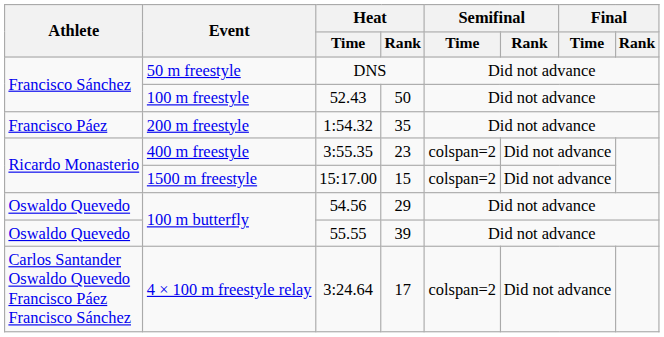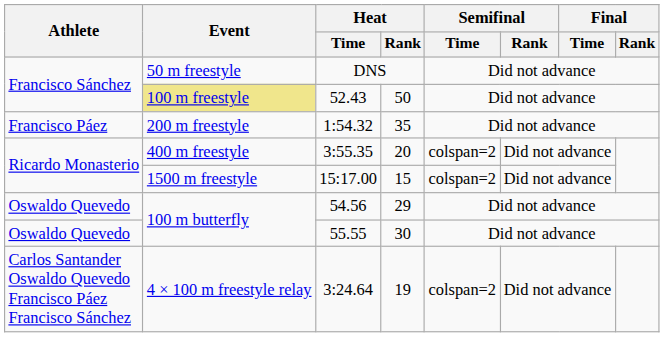(198, 98) no background -> (198, 98) khaki background
(403, 152) 23 -> (403, 152) 20
(403, 233) 39 -> (403, 233) 30
(403, 289) 17 -> (403, 289) 19
